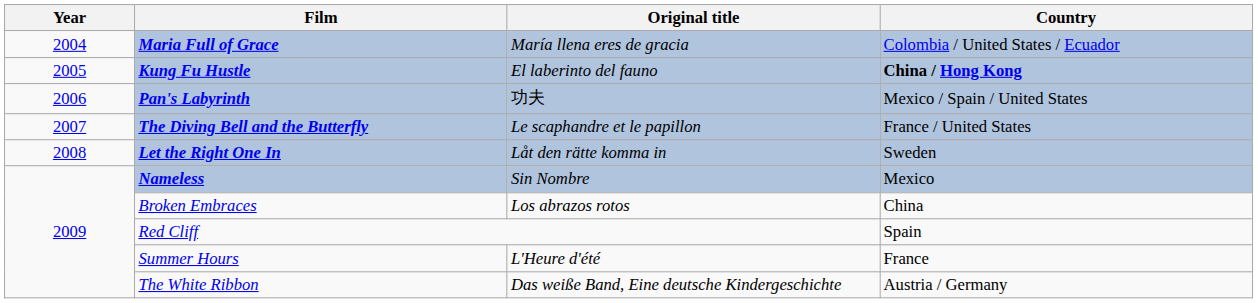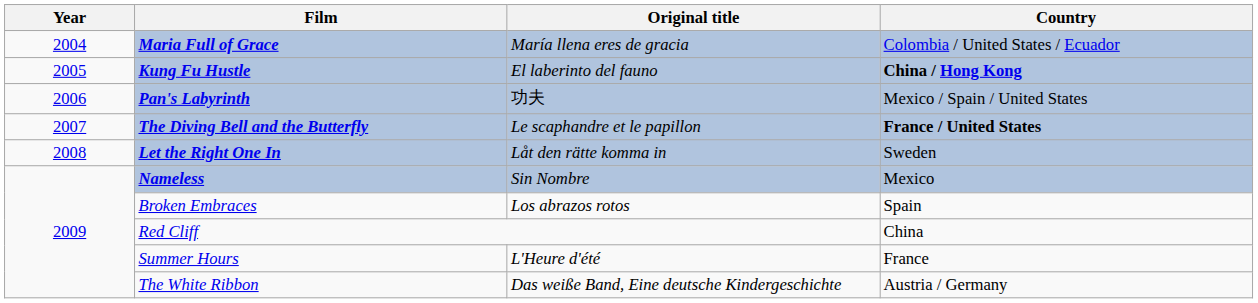(957, 126) normal -> (962, 126) bold
(903, 205) China -> (903, 205) Spain
(903, 231) Spain -> (903, 231) China
